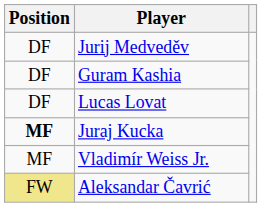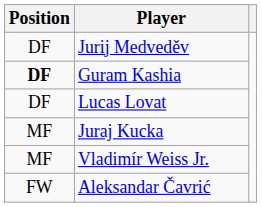(39, 74) normal -> (39, 74) bold
(39, 131) bold -> (39, 131) normal
(39, 187) khaki background -> (39, 187) no background
